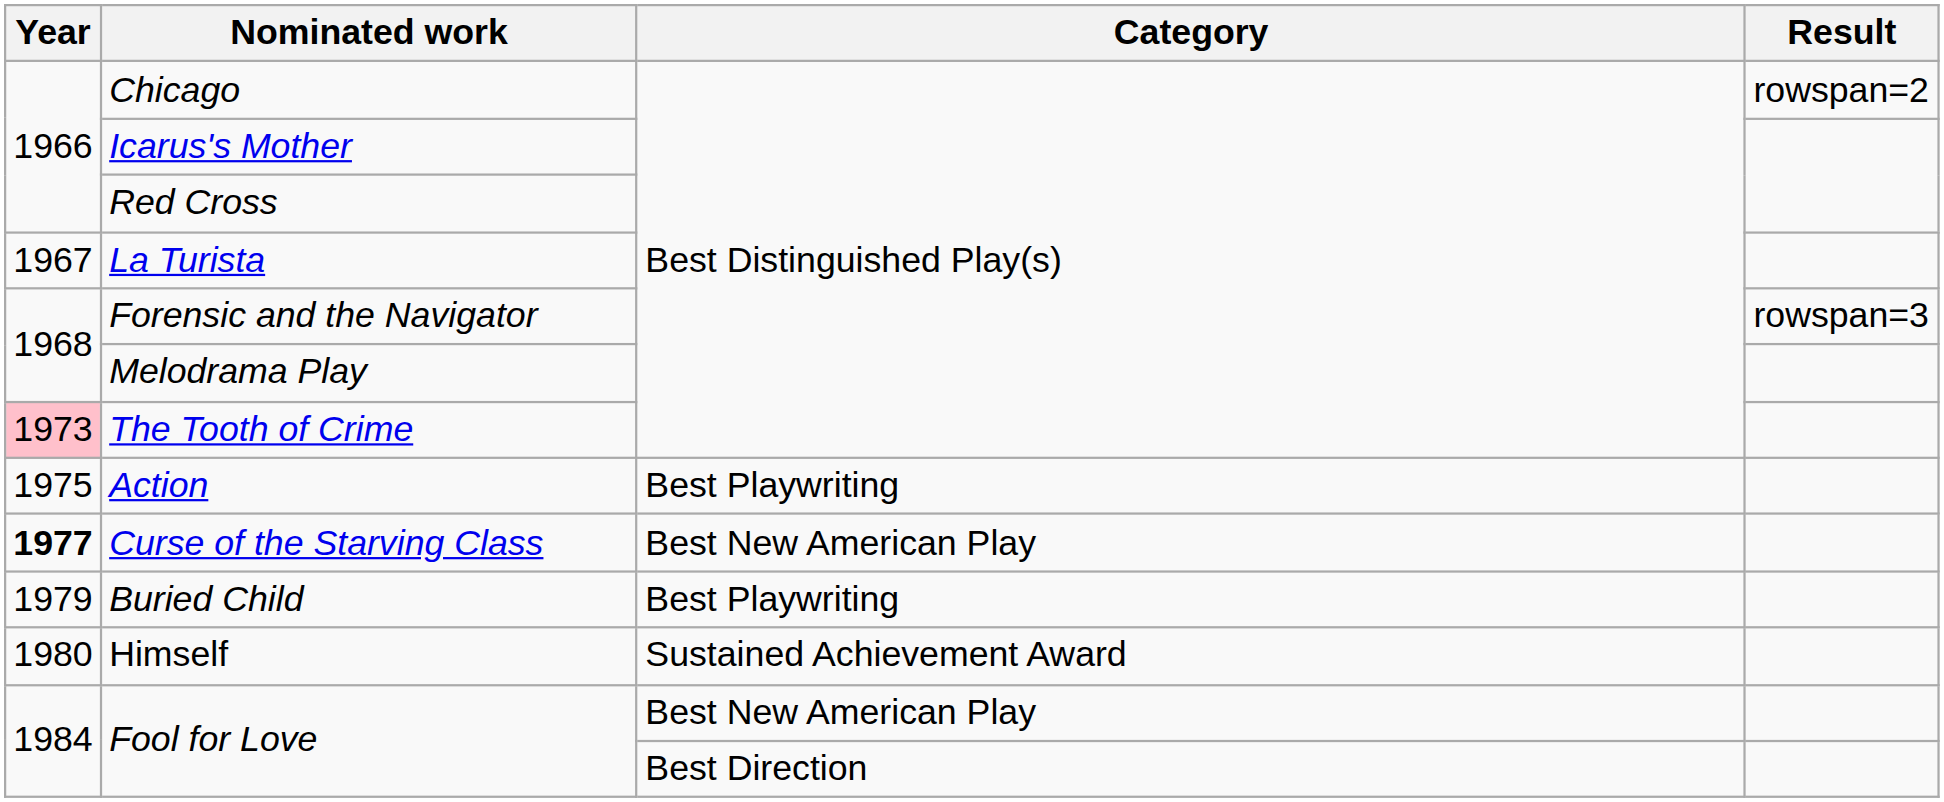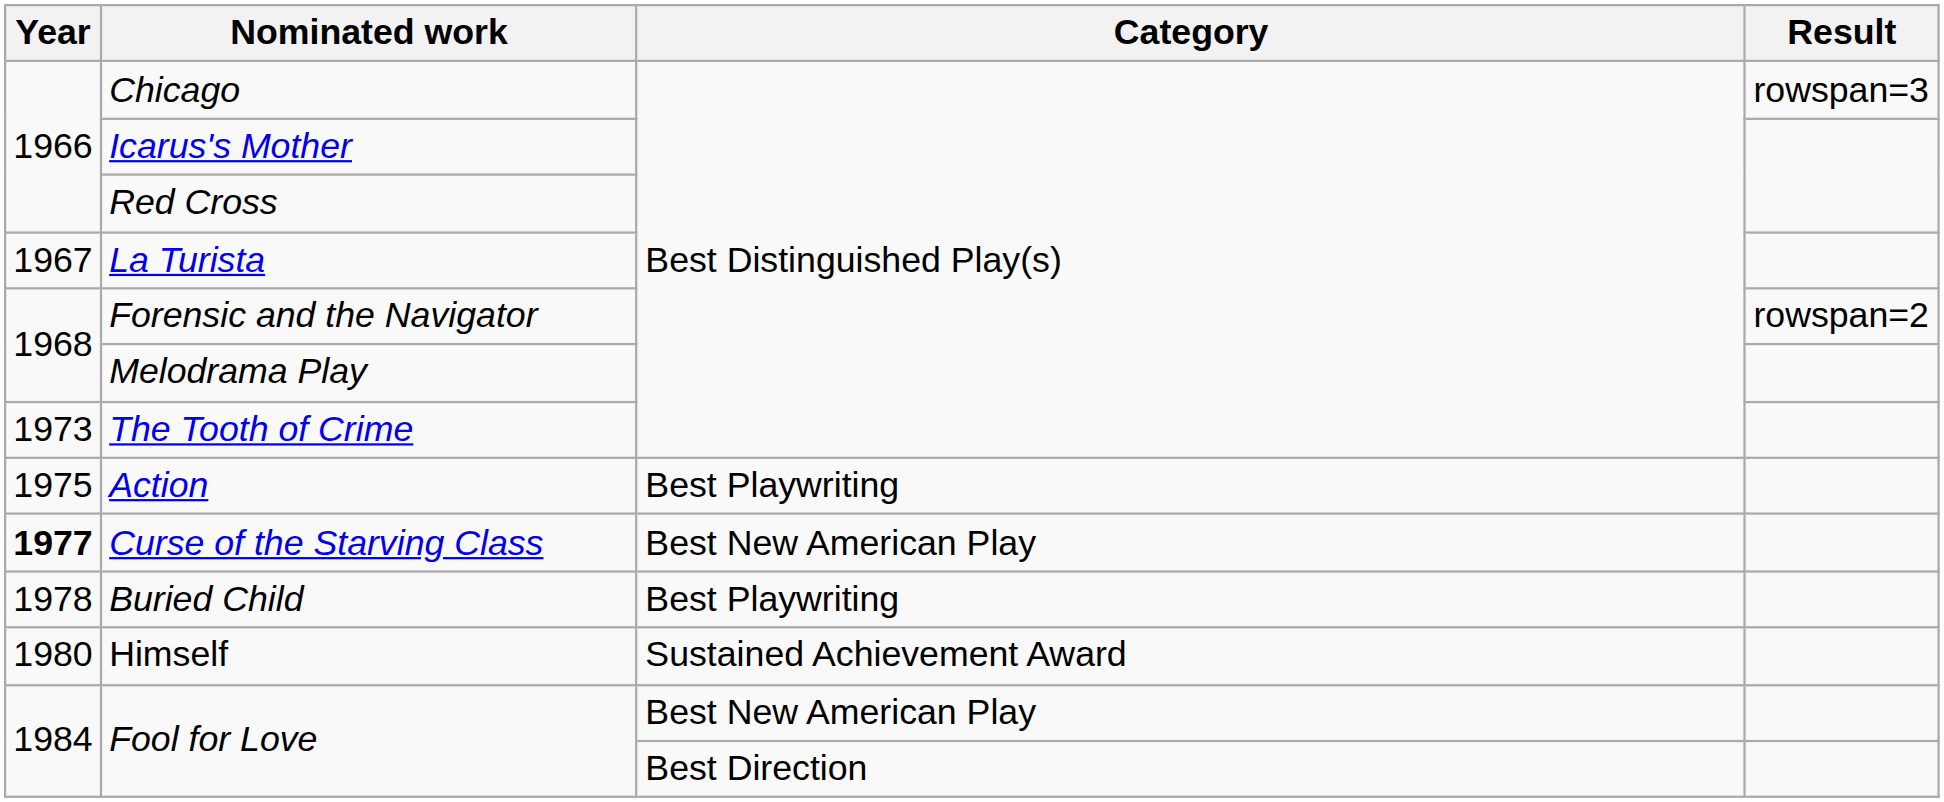(1841, 89) rowspan=2 -> (1841, 89) rowspan=3
(1841, 315) rowspan=3 -> (1841, 315) rowspan=2
(53, 428) pink background -> (53, 428) no background
(53, 598) 1979 -> (53, 598) 1978
